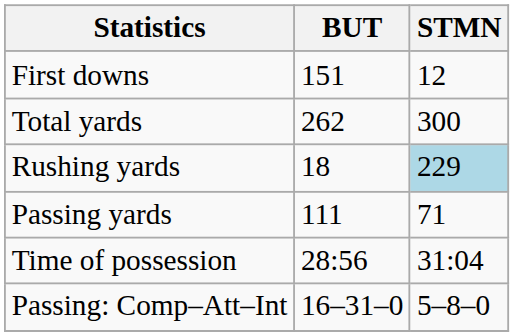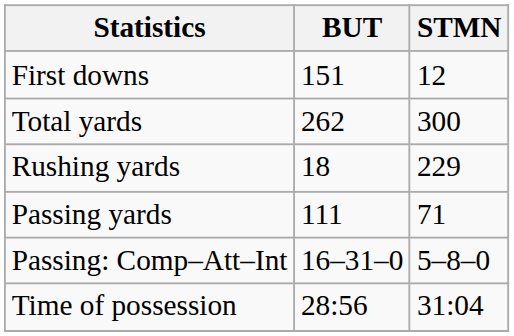(439, 167) lightblue background -> (439, 167) no background
rows swapped: (150, 306) <-> (124, 260)
